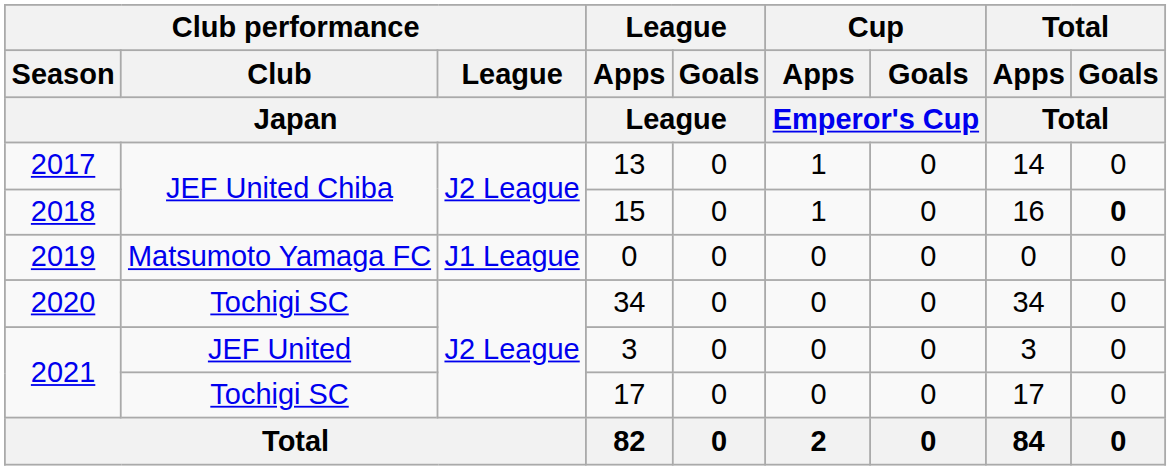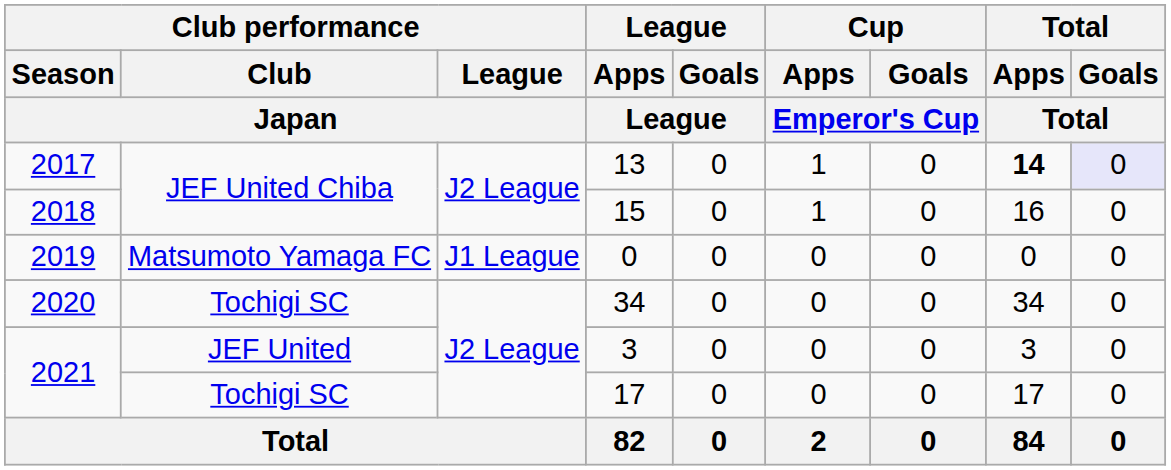(1029, 165) normal -> (1029, 165) bold
(1118, 165) no background -> (1118, 165) lavender background
(1118, 211) bold -> (1118, 211) normal
